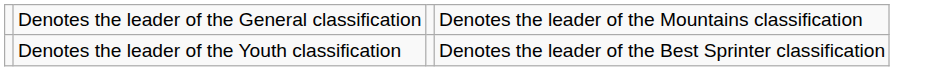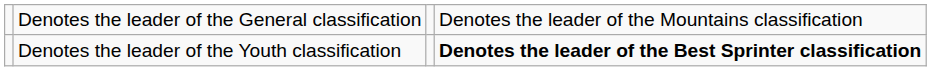(662, 50) normal -> (680, 50) bold
